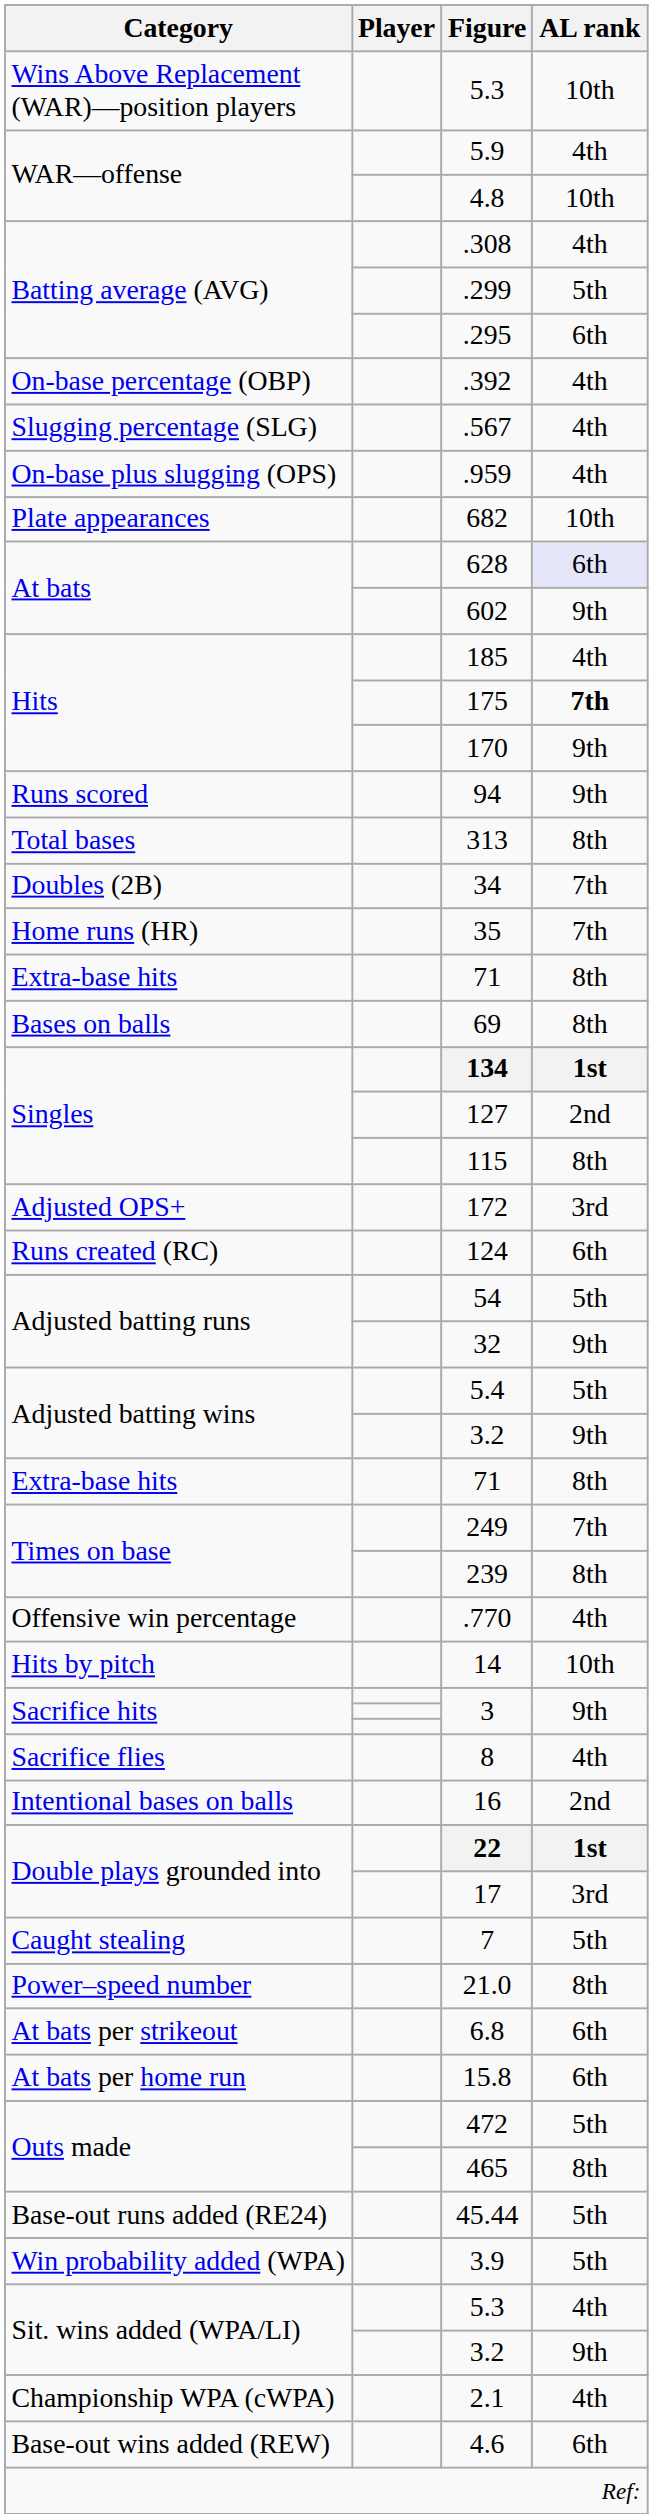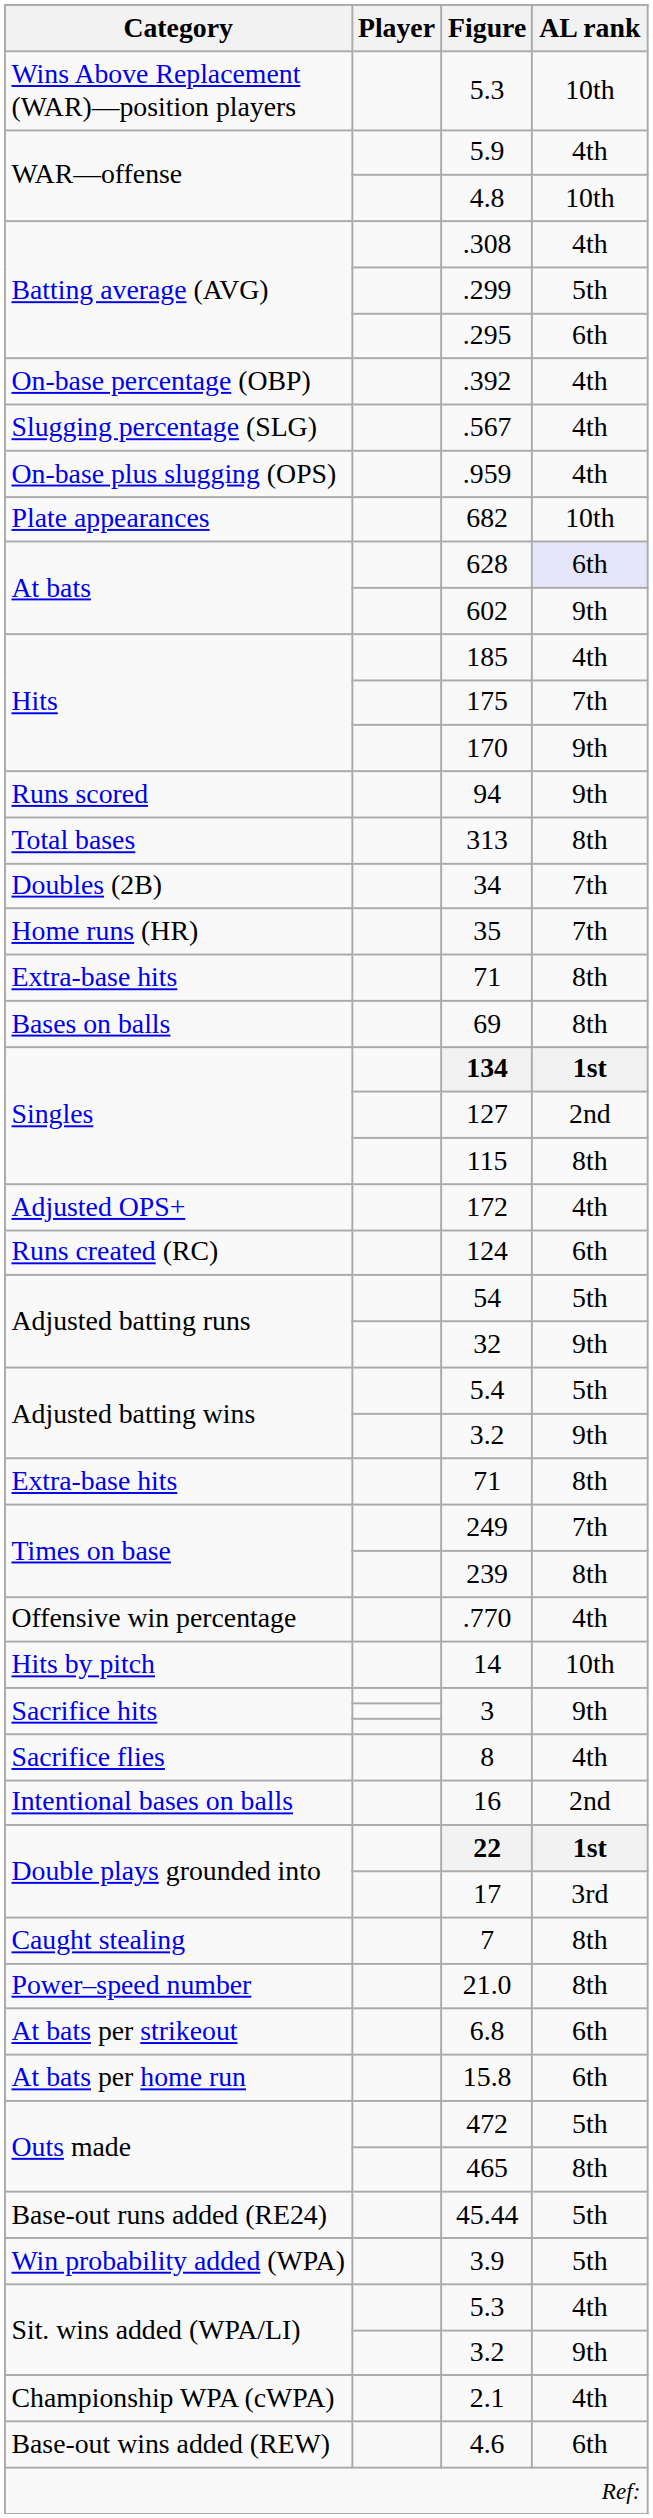(590, 702) bold -> (590, 702) normal
(590, 1206) 3rd -> (590, 1206) 4th
(590, 1939) 5th -> (590, 1939) 8th
